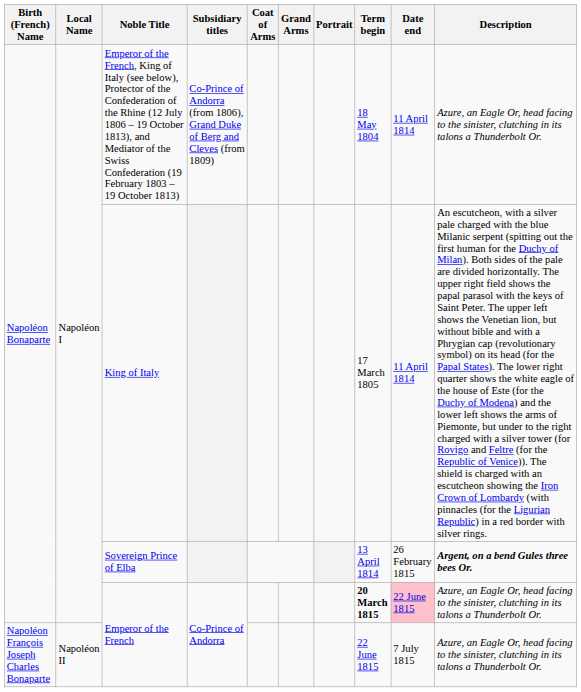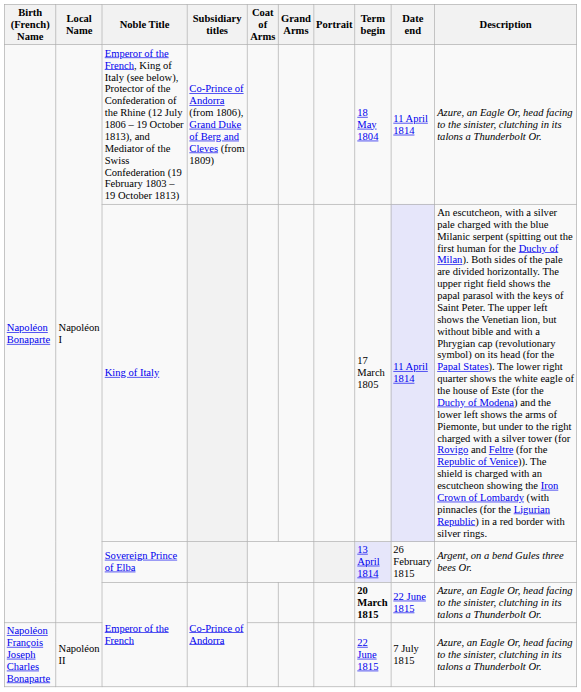(411, 373) no background -> (411, 373) lavender background
(368, 562) no background -> (368, 562) lavender background
(503, 562) bold -> (500, 562) normal
(410, 602) pink background -> (410, 602) no background
